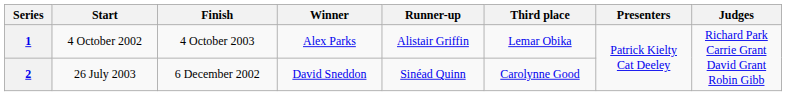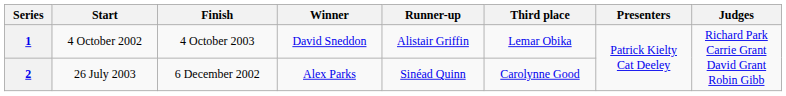(329, 41) Alex Parks -> (329, 41) David Sneddon
(329, 74) David Sneddon -> (329, 74) Alex Parks
